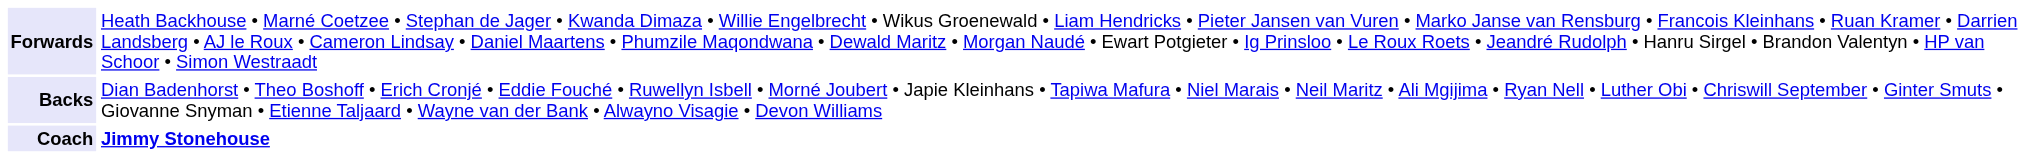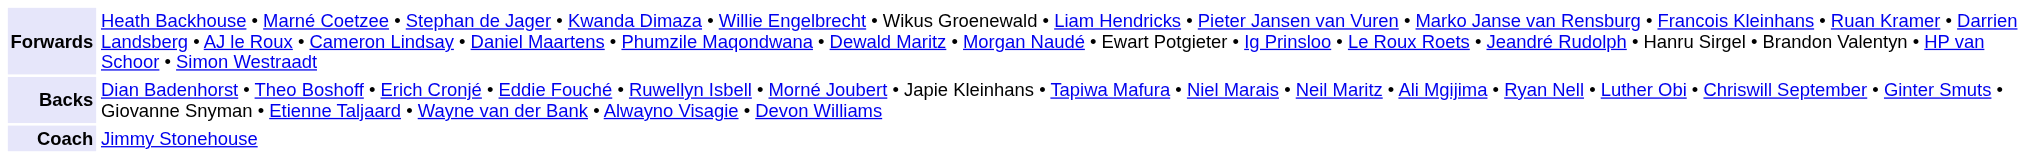(185, 138) bold -> (179, 138) normal
